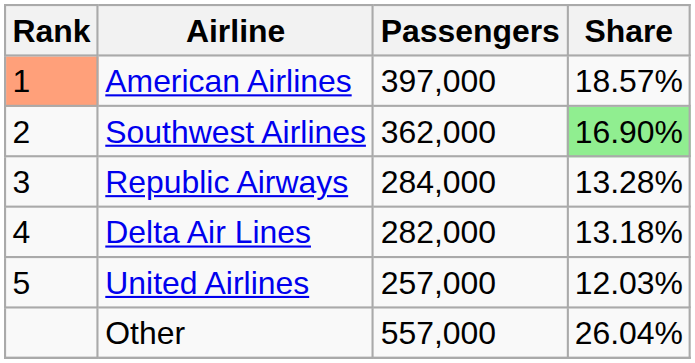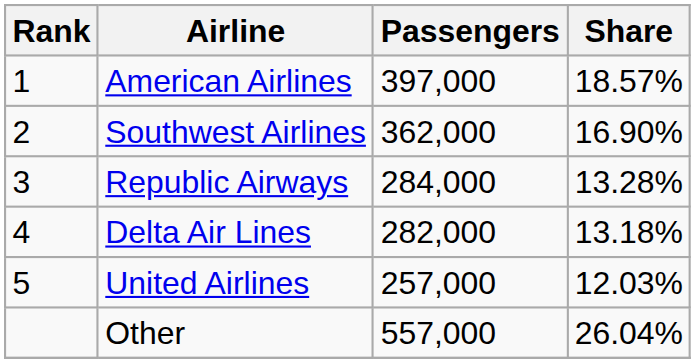(21, 81) lightsalmon background -> (21, 81) no background
(629, 132) lightgreen background -> (629, 132) no background
